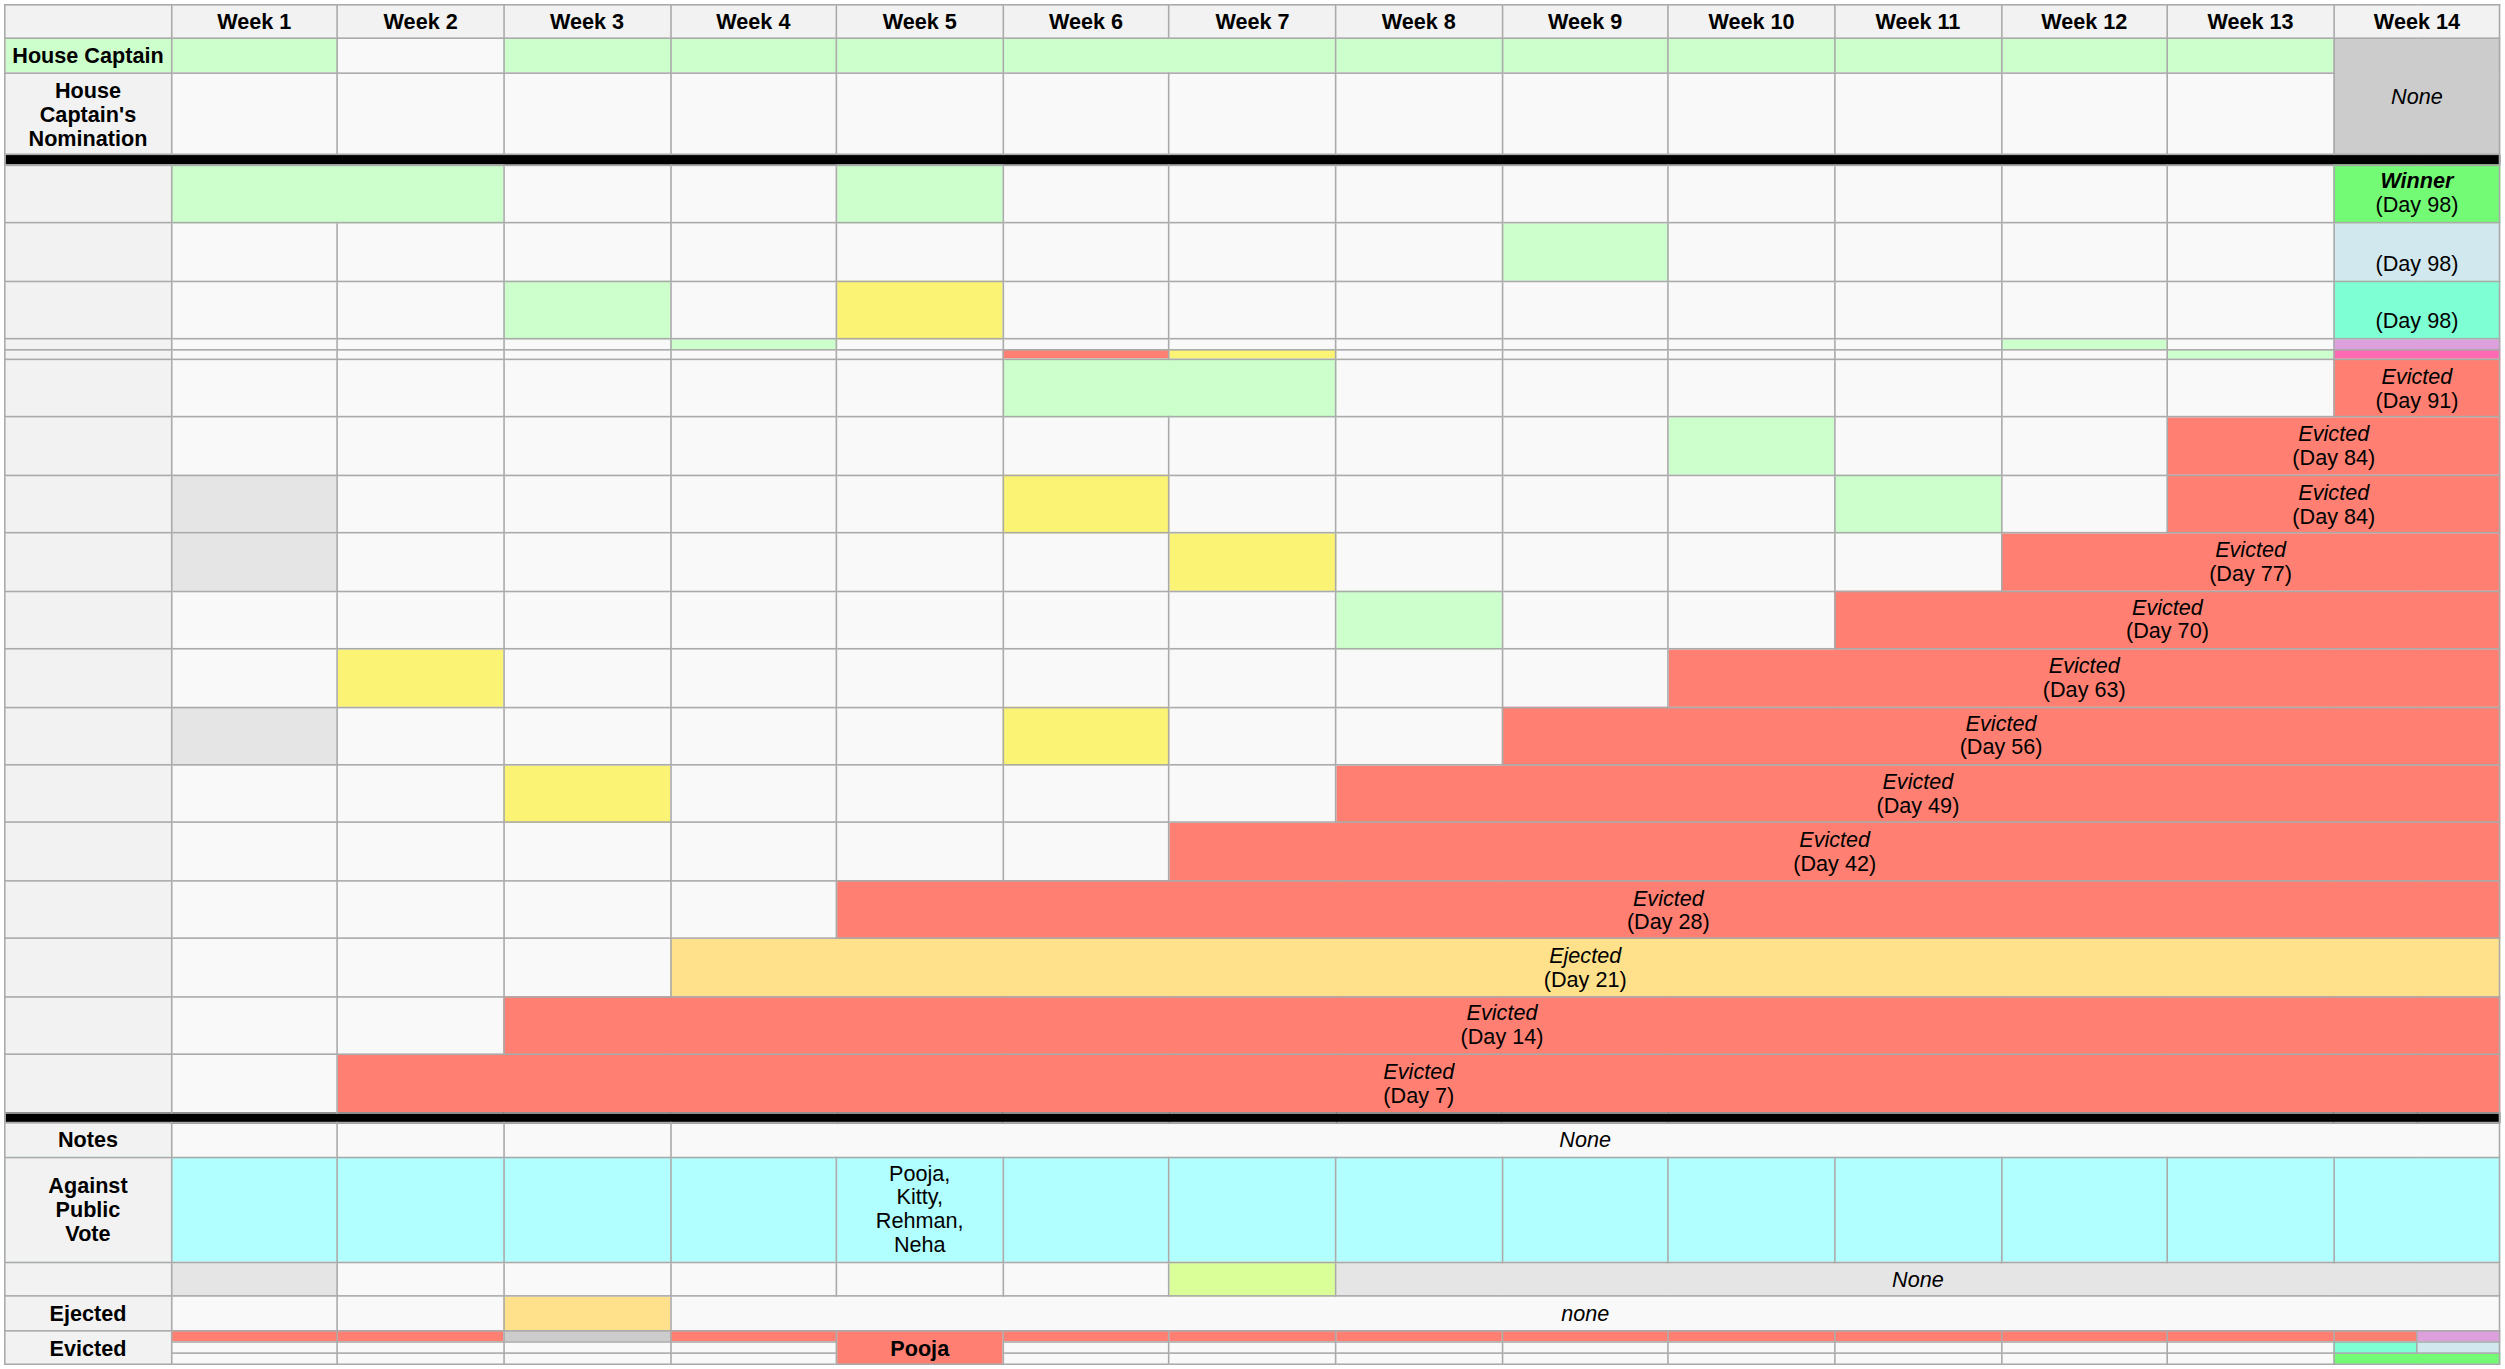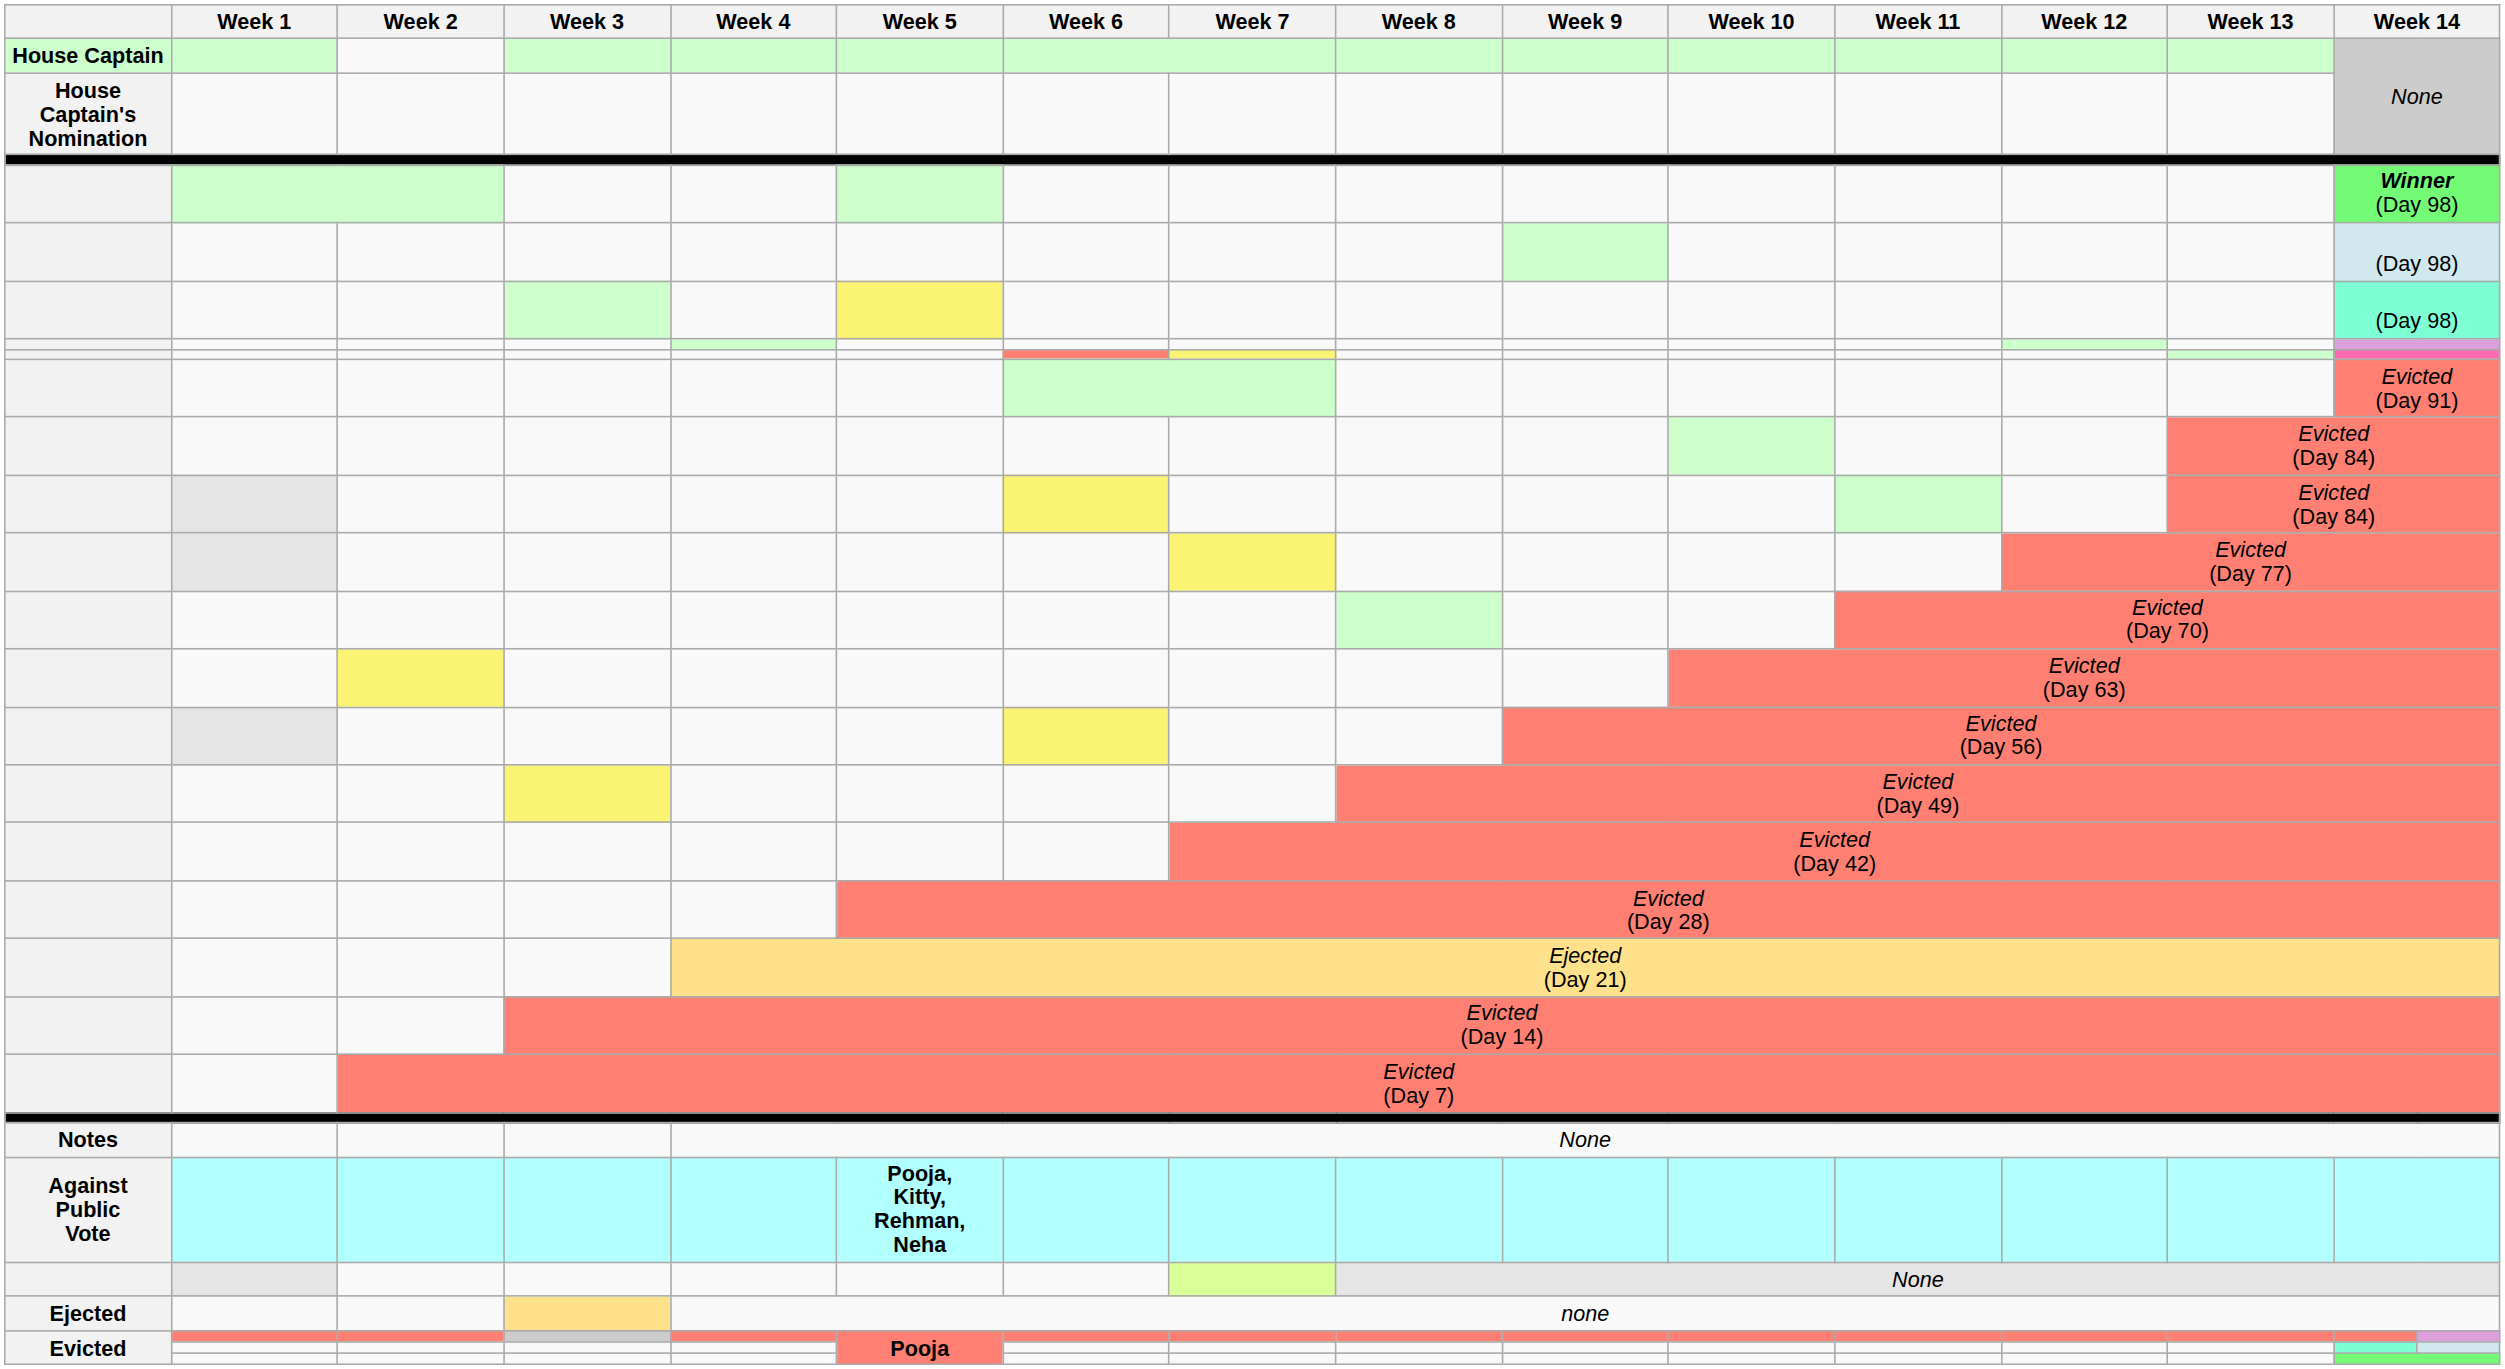(920, 1209) normal -> (920, 1209) bold
